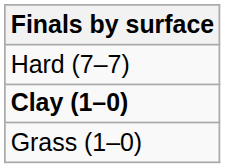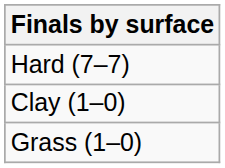(70, 104) bold -> (68, 104) normal
